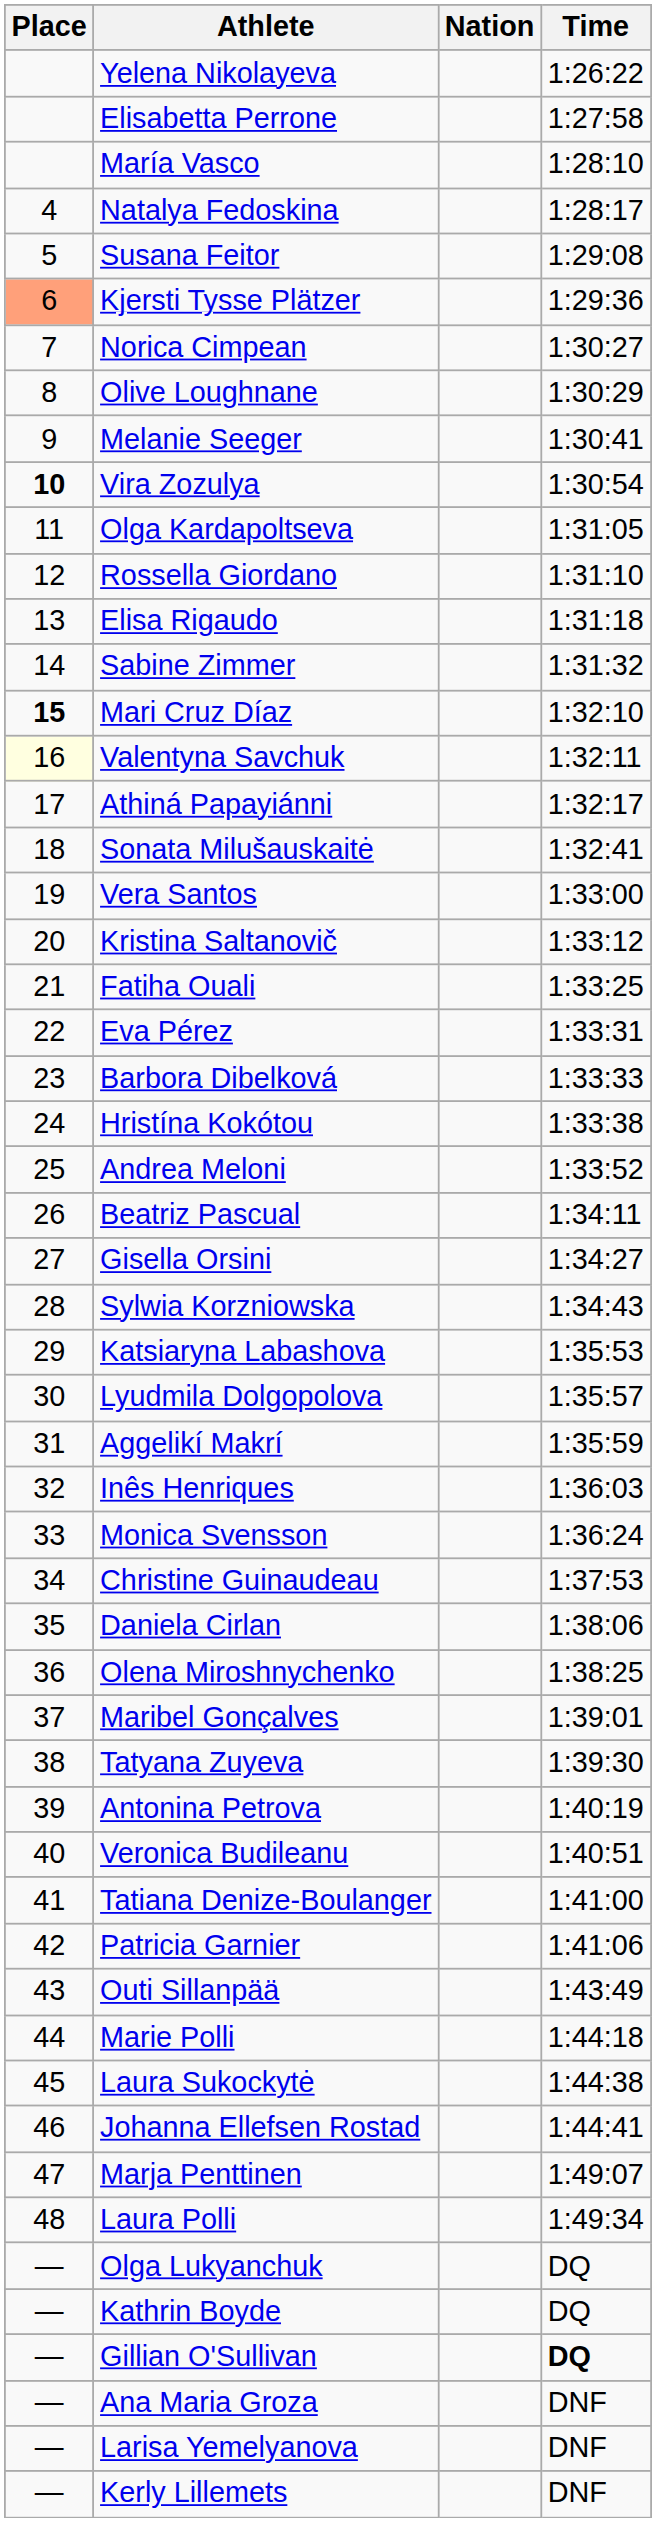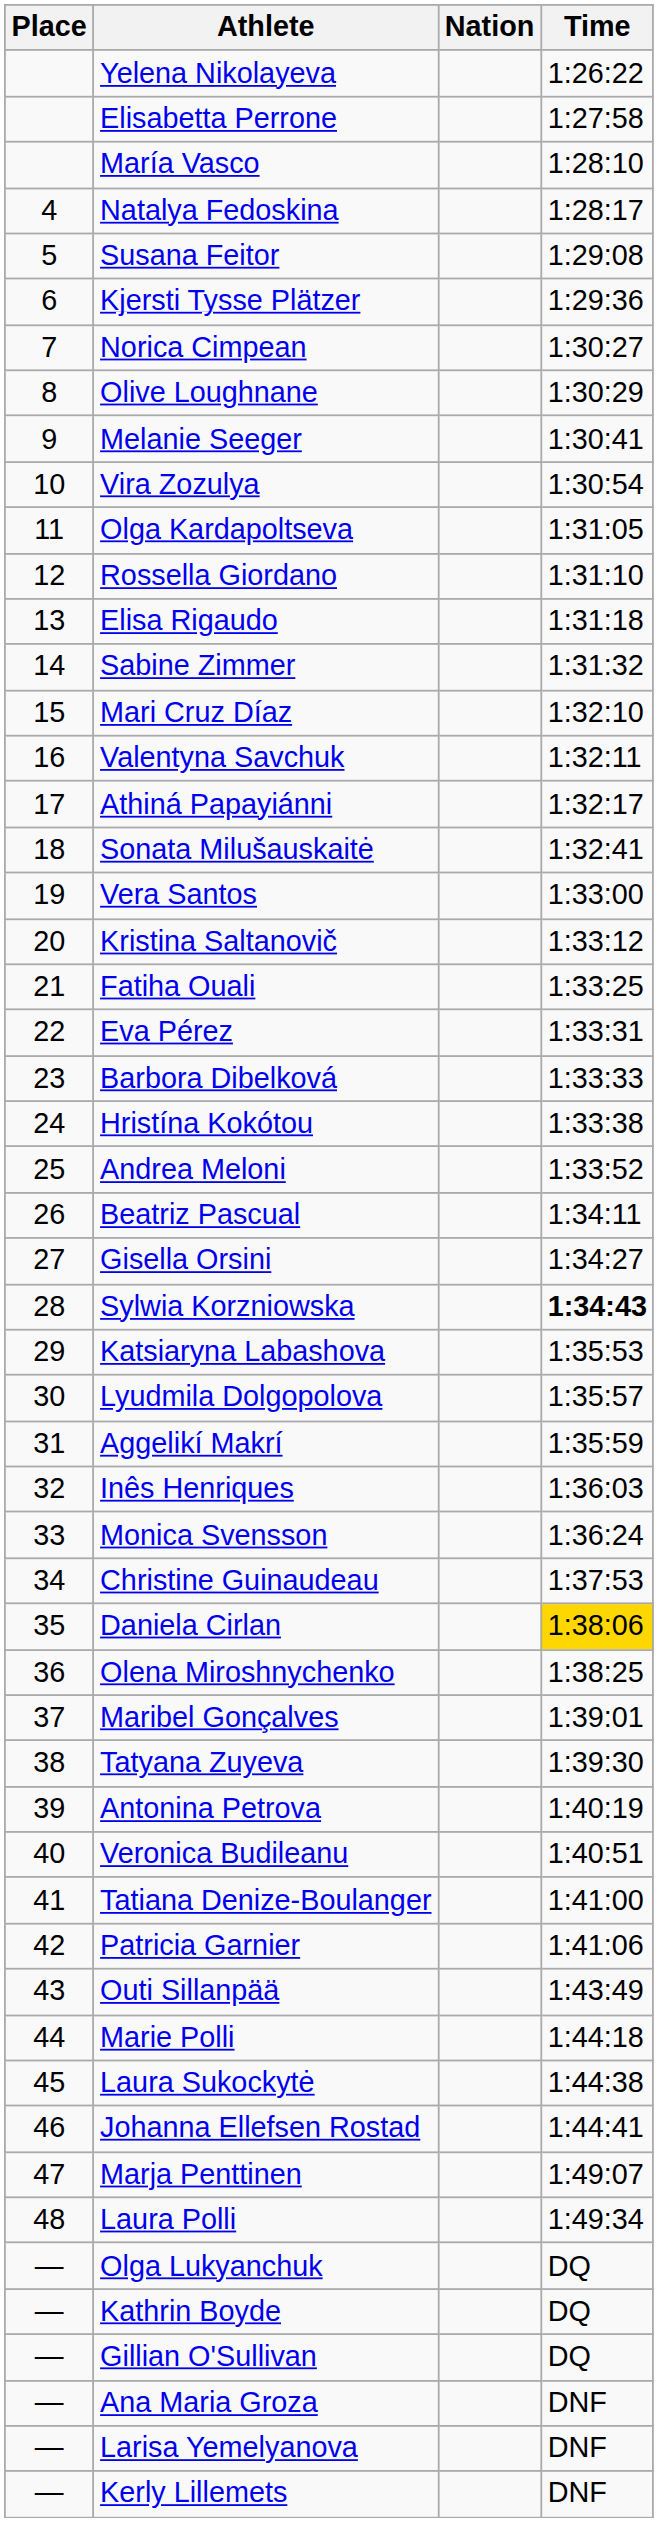(49, 301) lightsalmon background -> (49, 301) no background
(49, 484) bold -> (49, 484) normal
(49, 712) bold -> (49, 712) normal
(49, 758) lightyellow background -> (49, 758) no background
(596, 1306) normal -> (597, 1306) bold
(596, 1625) no background -> (596, 1625) gold background
(569, 2356) bold -> (569, 2356) normal
